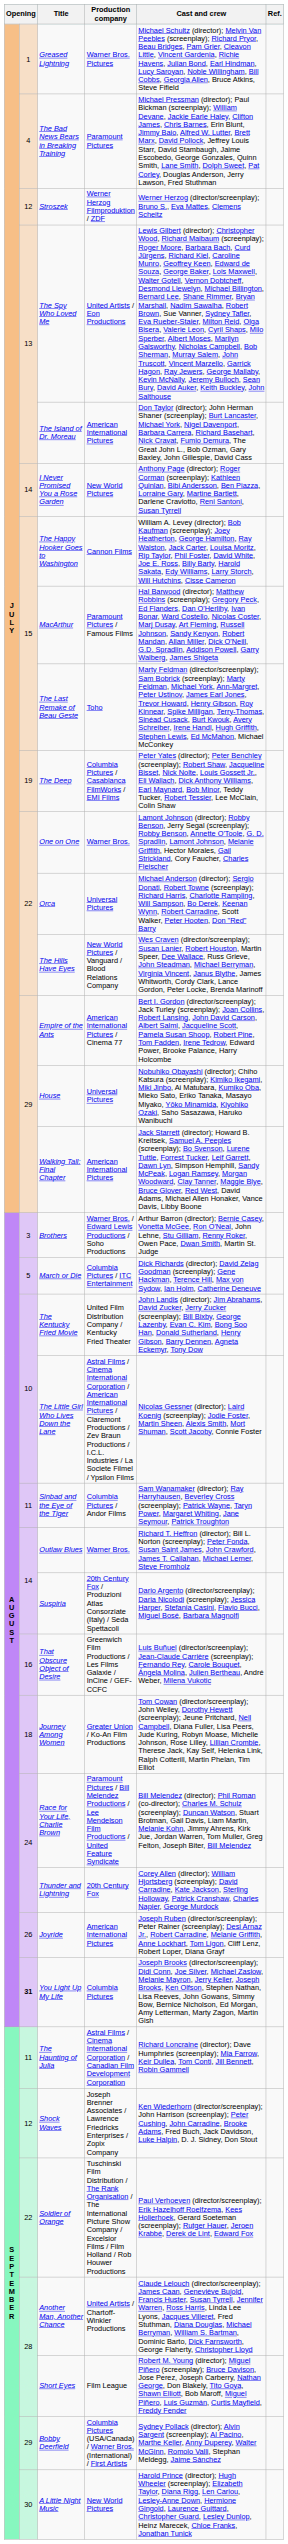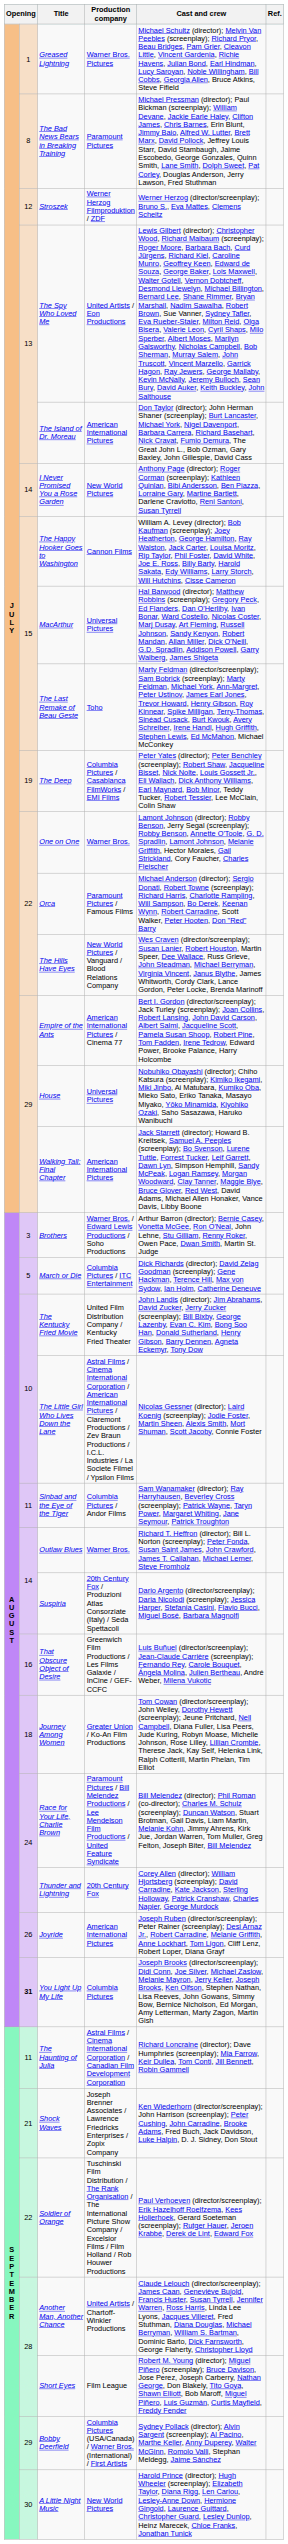(28, 141) 4 -> (28, 141) 8
(110, 625) Paramount Pictures / Famous Films -> (102, 625) Universal Pictures
(102, 903) Universal Pictures -> (110, 903) Paramount Pictures / Famous Films
(28, 2123) 12 -> (28, 2123) 21
